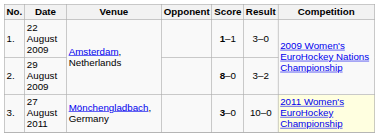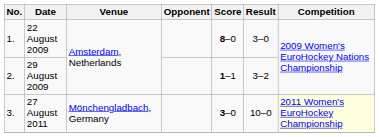(228, 38) 1–1 -> (228, 38) 8–0
(228, 76) 8–0 -> (228, 76) 1–1
